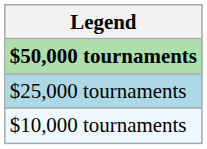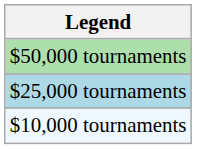(103, 55) bold -> (98, 55) normal
